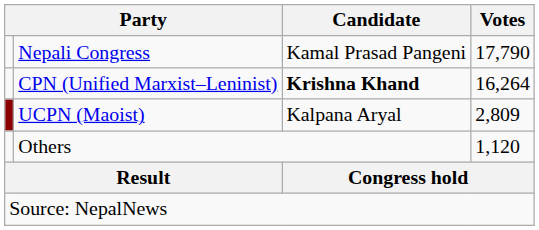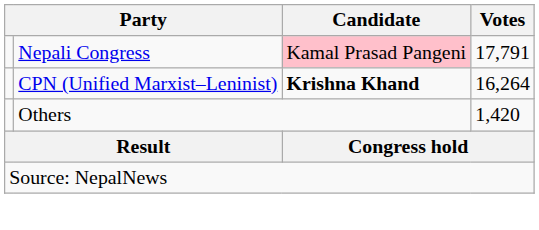(376, 51) no background -> (376, 51) pink background
(503, 51) 17,790 -> (503, 51) 17,791
- row: (81, 114)
(498, 146) 1,120 -> (498, 114) 1,420
